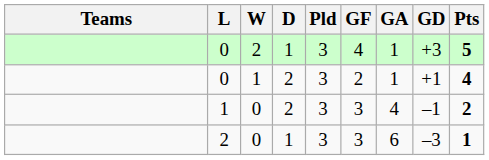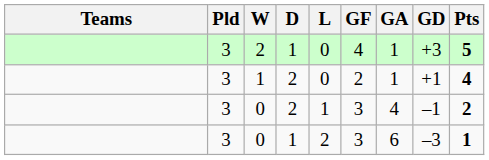columns swapped: (323, 19) <-> (224, 19)
